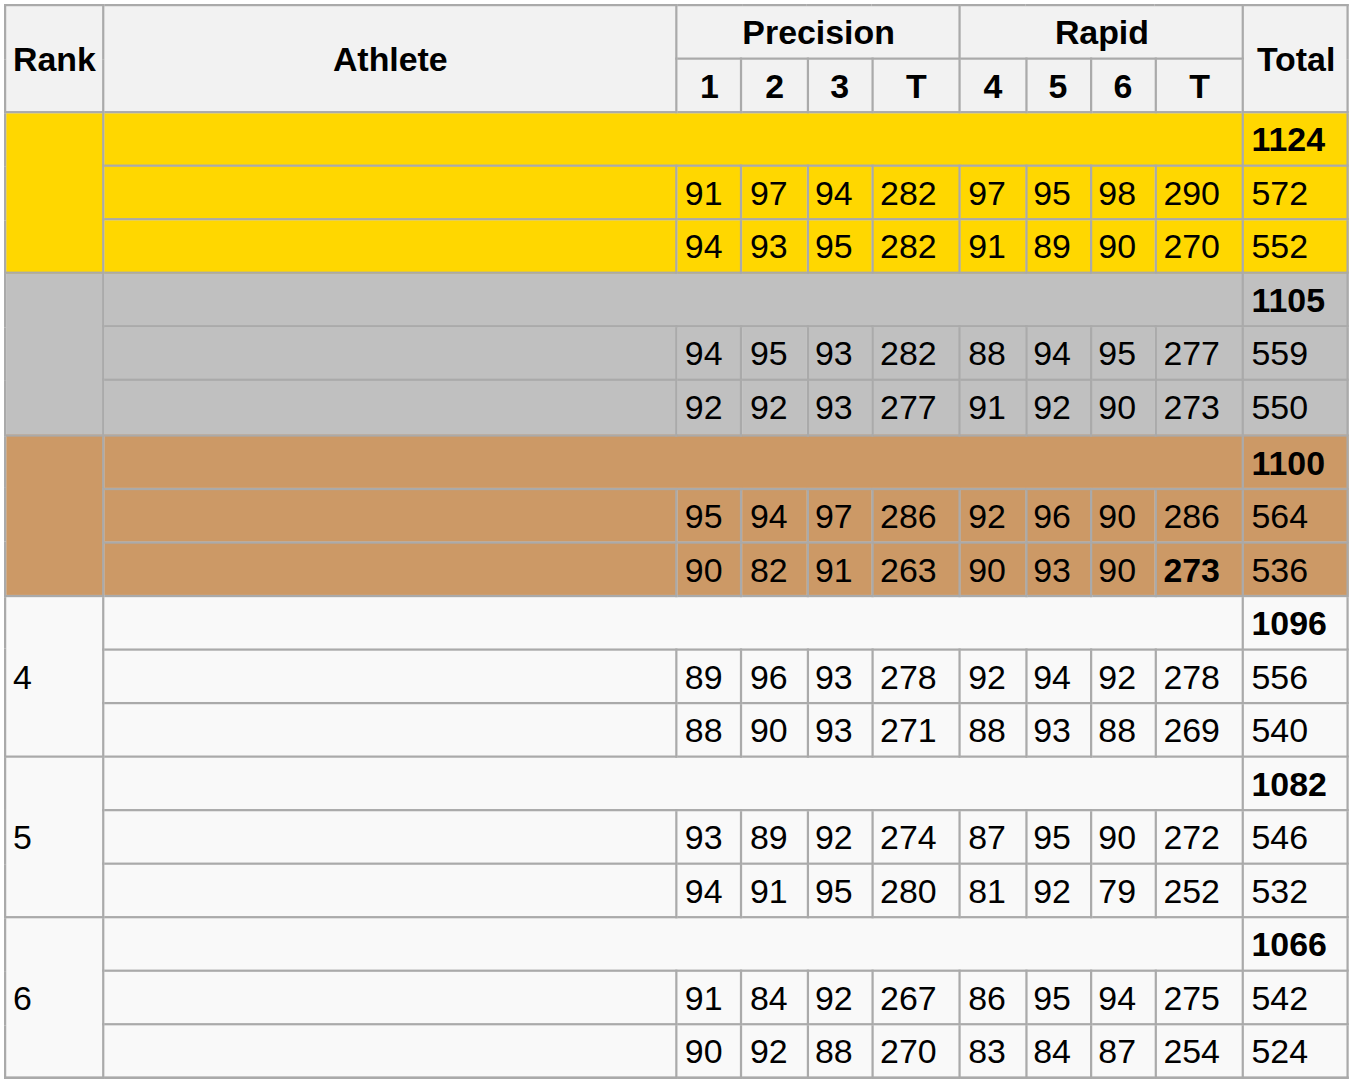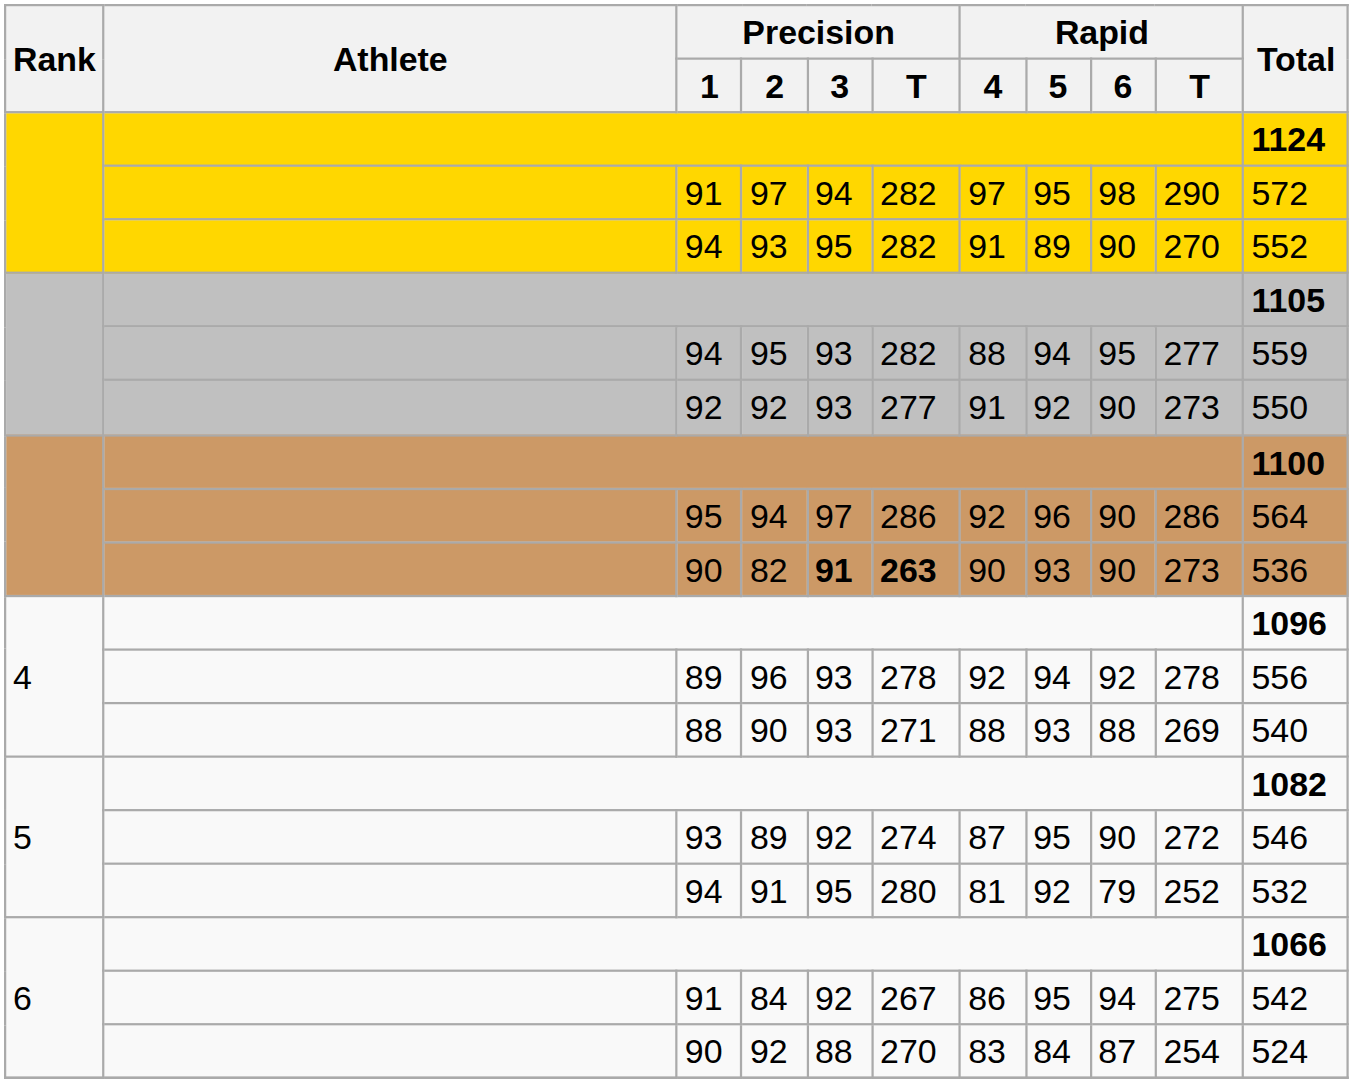(834, 569) normal -> (834, 569) bold
(908, 569) normal -> (908, 569) bold
(1192, 569) bold -> (1192, 569) normal
